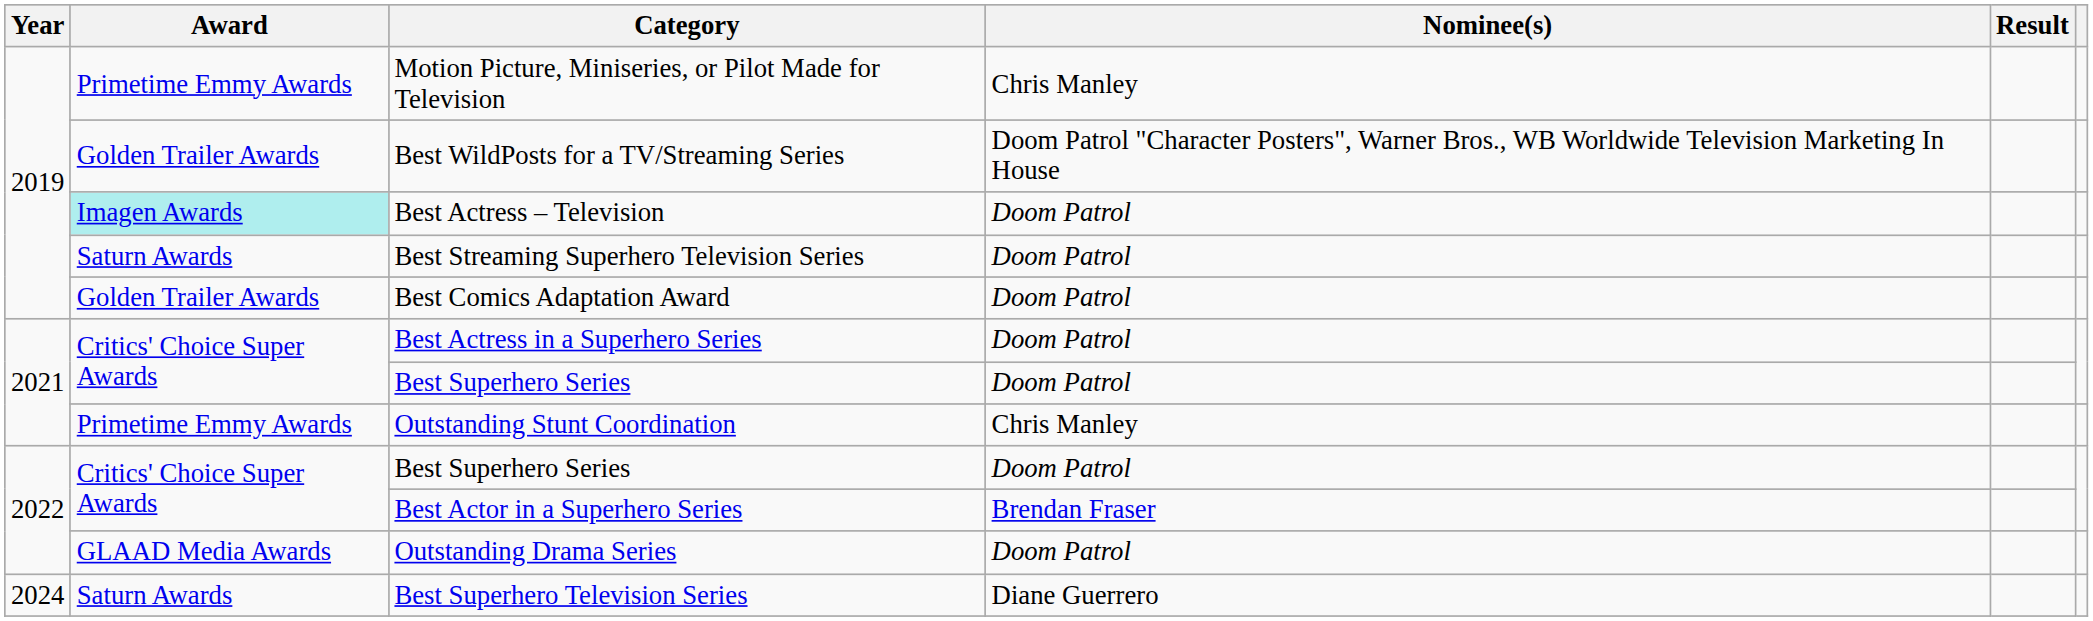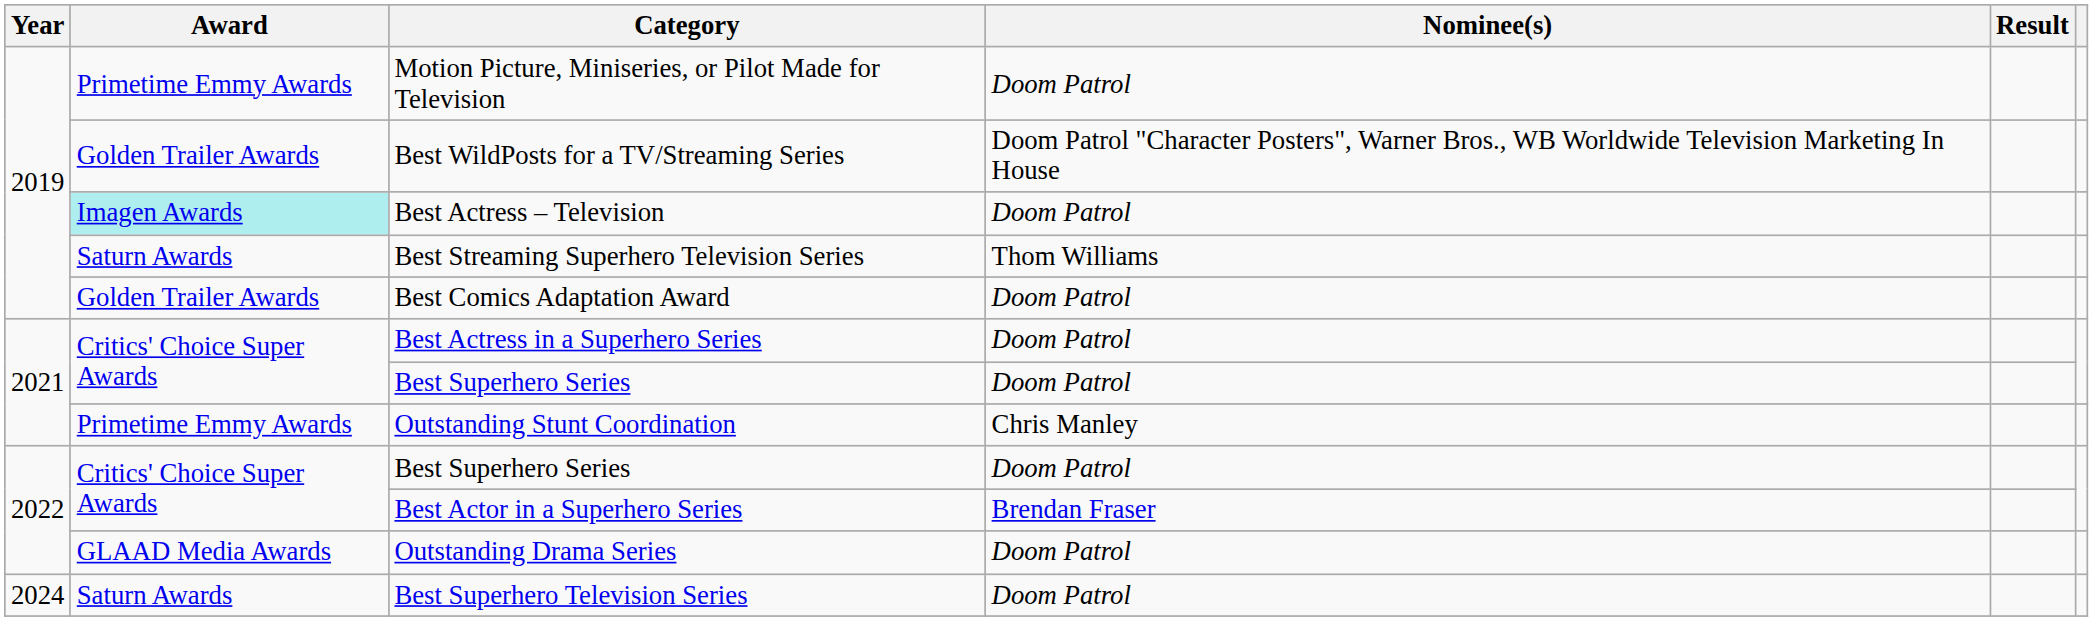(1065, 83) Chris Manley -> (1061, 83) Doom Patrol
(1061, 255) Doom Patrol -> (1075, 255) Thom Williams
(1075, 594) Diane Guerrero -> (1061, 594) Doom Patrol
